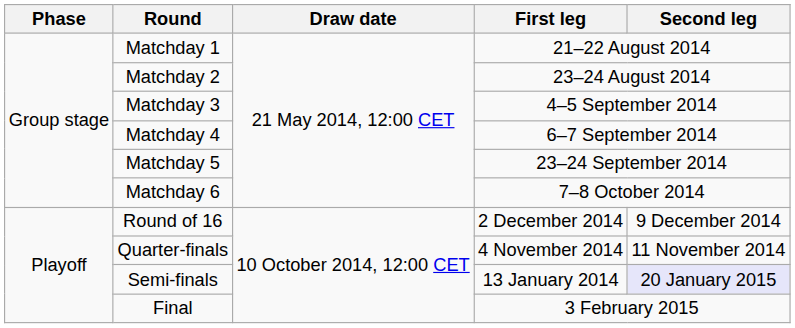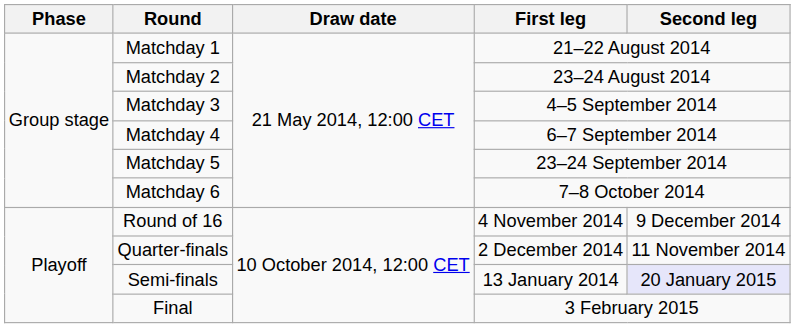(551, 221) 2 December 2014 -> (551, 221) 4 November 2014
(551, 250) 4 November 2014 -> (551, 250) 2 December 2014
